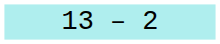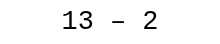(110, 22) paleturquoise background -> (110, 22) no background
